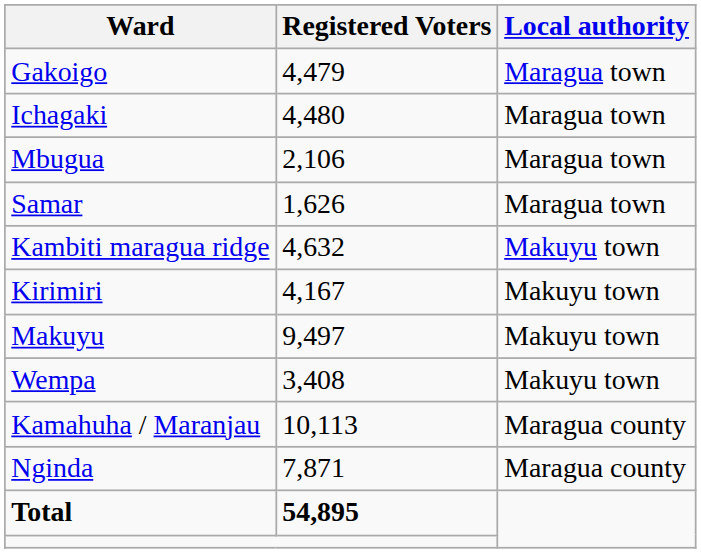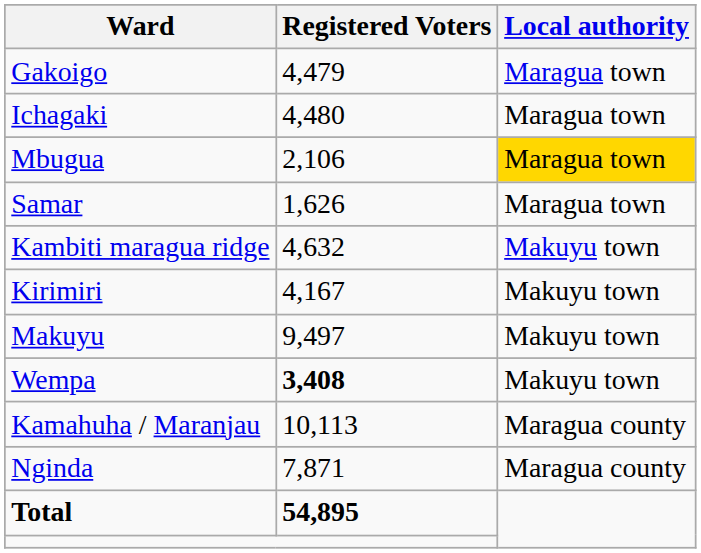(585, 159) no background -> (585, 159) gold background
(314, 379) normal -> (314, 379) bold
